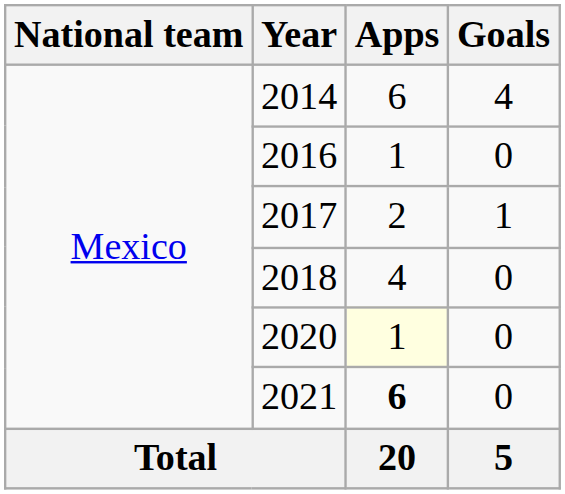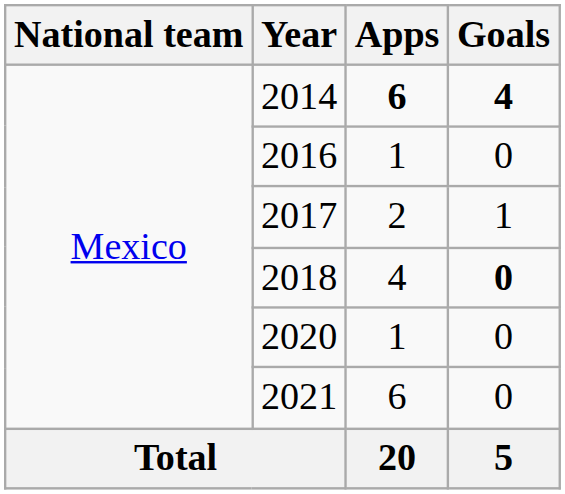(397, 95) normal -> (397, 95) bold
(504, 95) normal -> (504, 95) bold
(504, 276) normal -> (504, 276) bold
(397, 336) lightyellow background -> (397, 336) no background
(397, 397) bold -> (397, 397) normal
